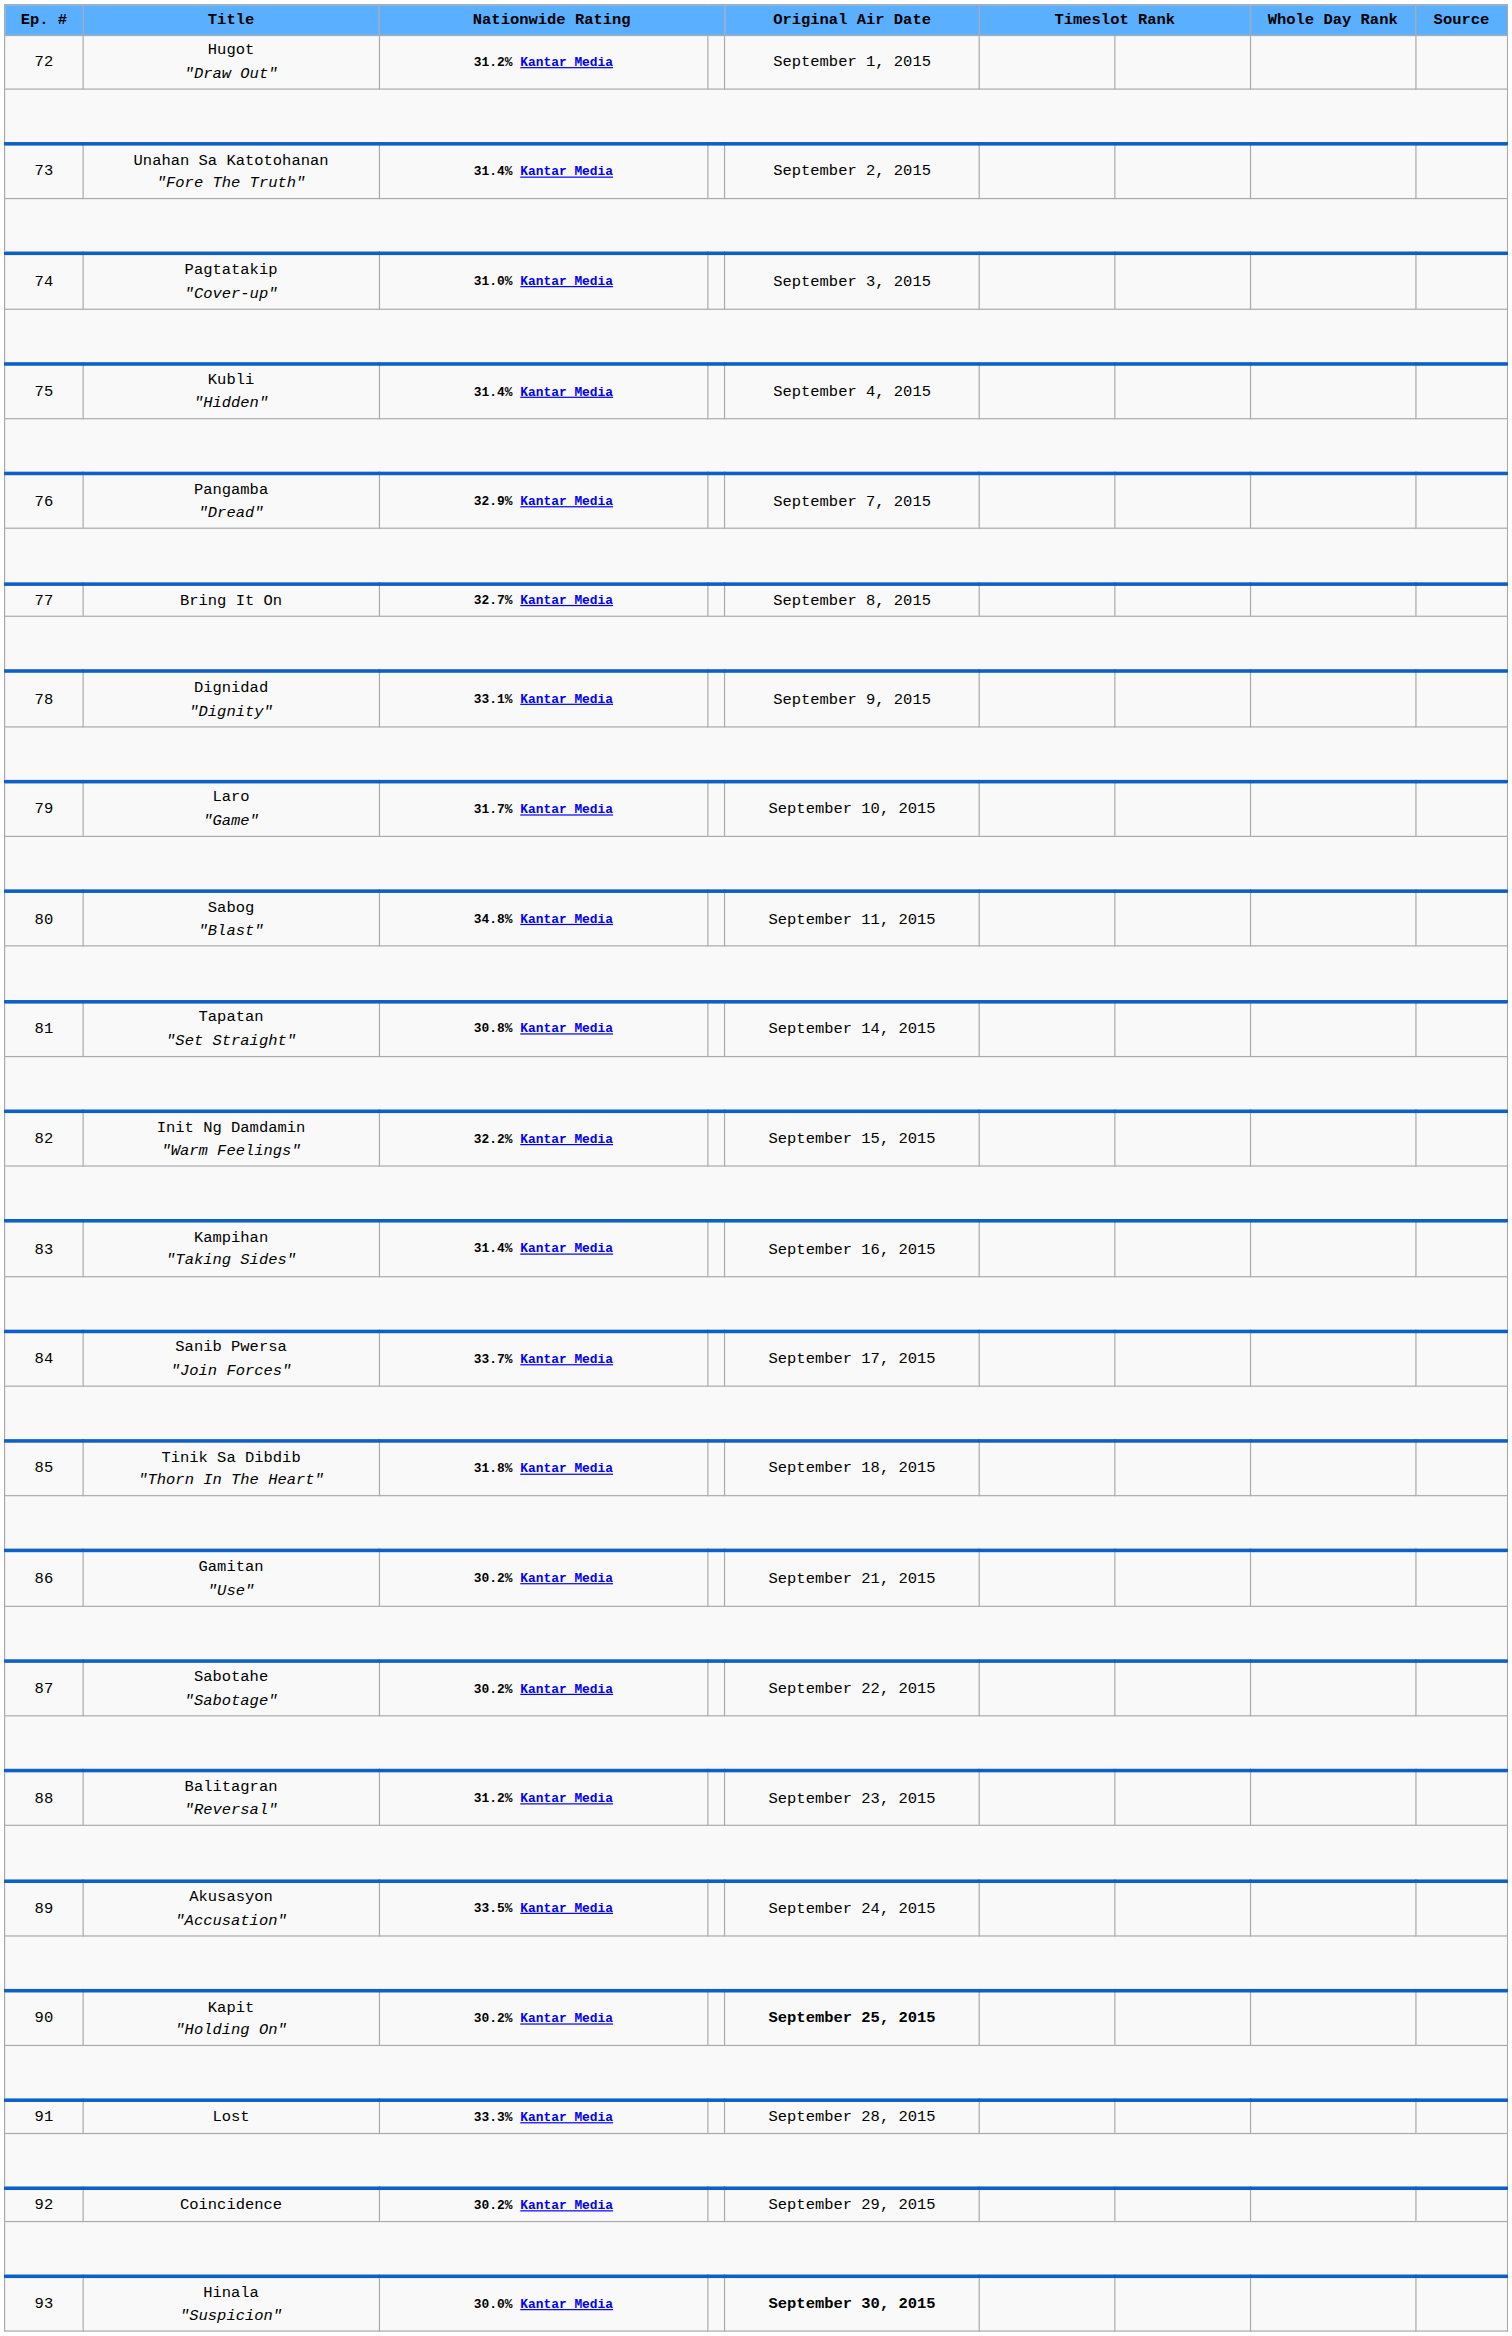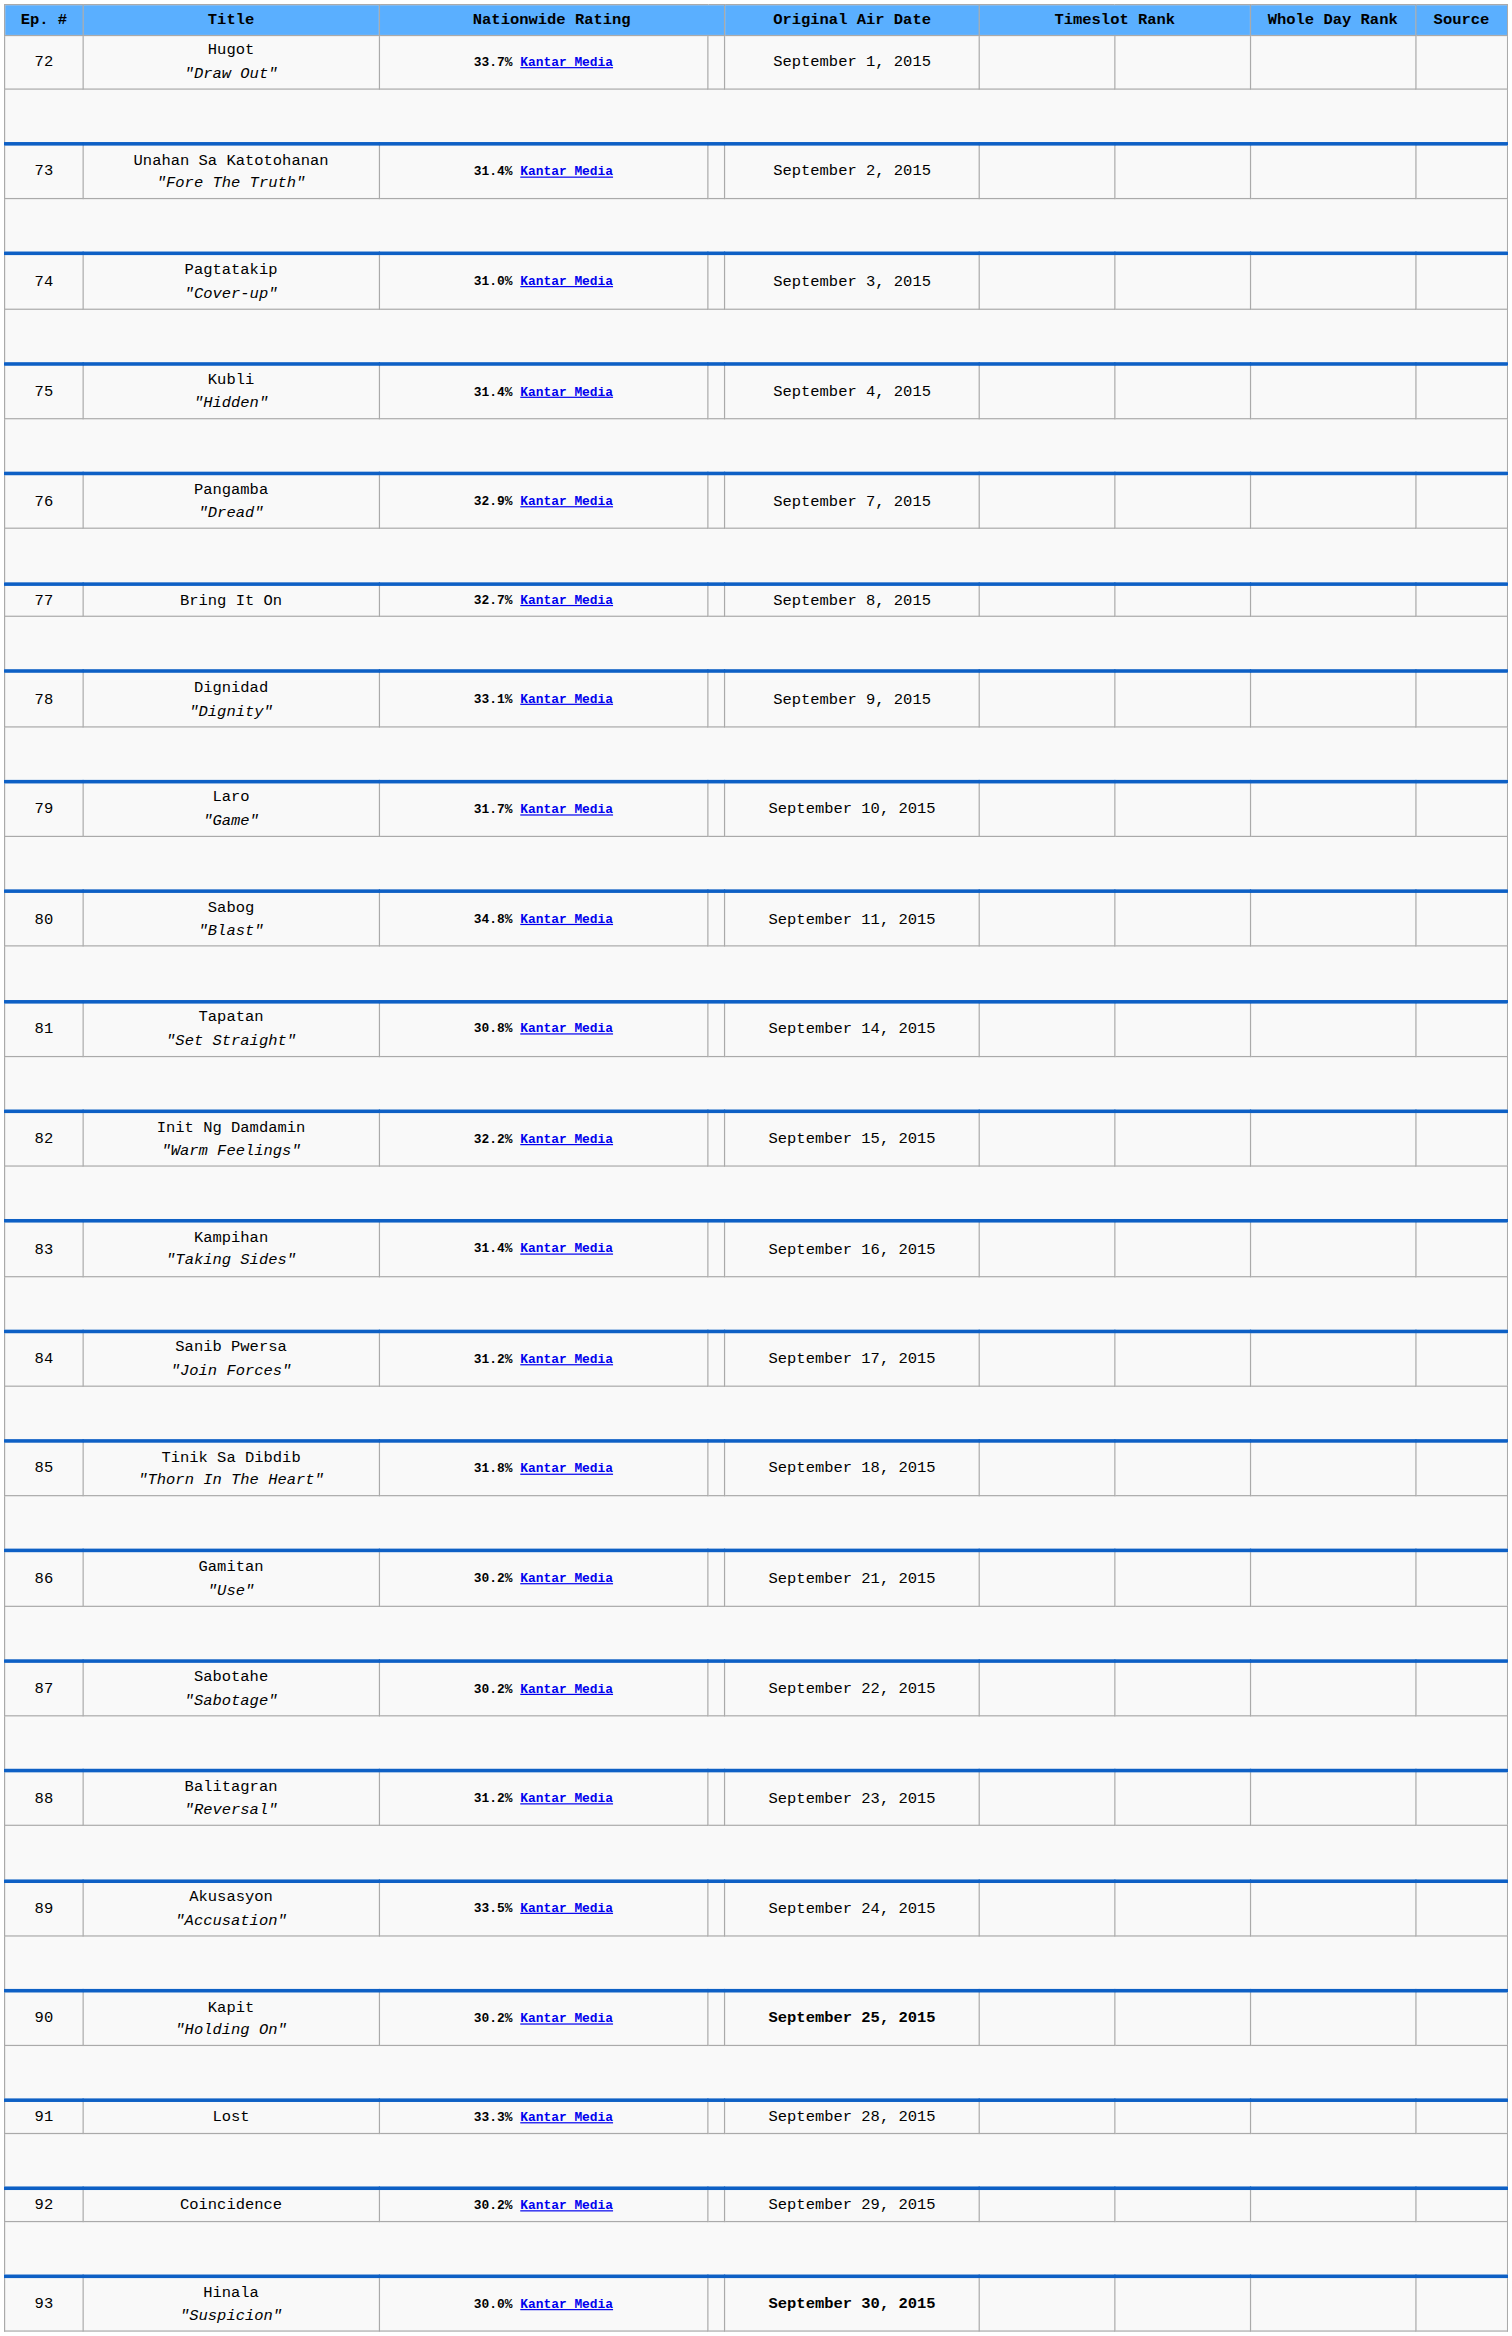(543, 62) 31.2% Kantar Media -> (543, 62) 33.7% Kantar Media
(543, 1359) 33.7% Kantar Media -> (543, 1359) 31.2% Kantar Media
